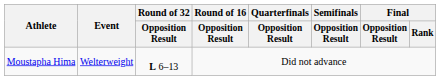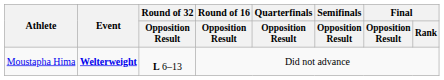(107, 61) normal -> (108, 61) bold
